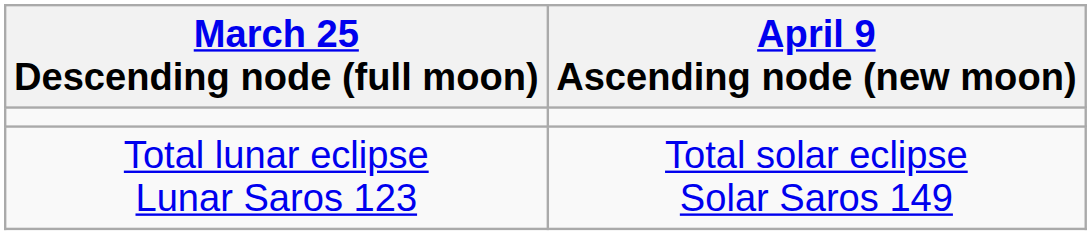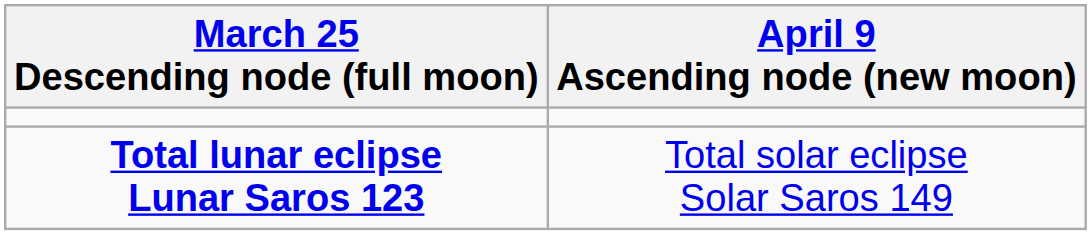(276, 176) normal -> (276, 176) bold
